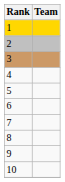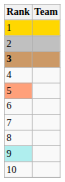(9, 59) normal -> (9, 59) bold
(9, 91) no background -> (9, 91) lightsalmon background
(9, 153) no background -> (9, 153) paleturquoise background
